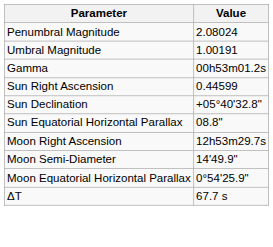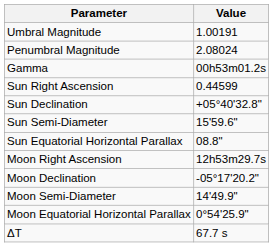rows swapped: (63, 31) <-> (54, 50)
+ row: (57, 123)
+ row: (52, 178)
